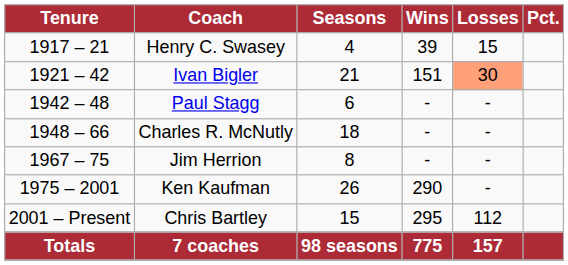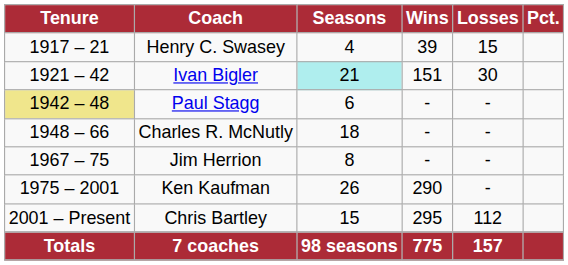(349, 75) no background -> (349, 75) paleturquoise background
(488, 75) lightsalmon background -> (488, 75) no background
(69, 103) no background -> (69, 103) khaki background
